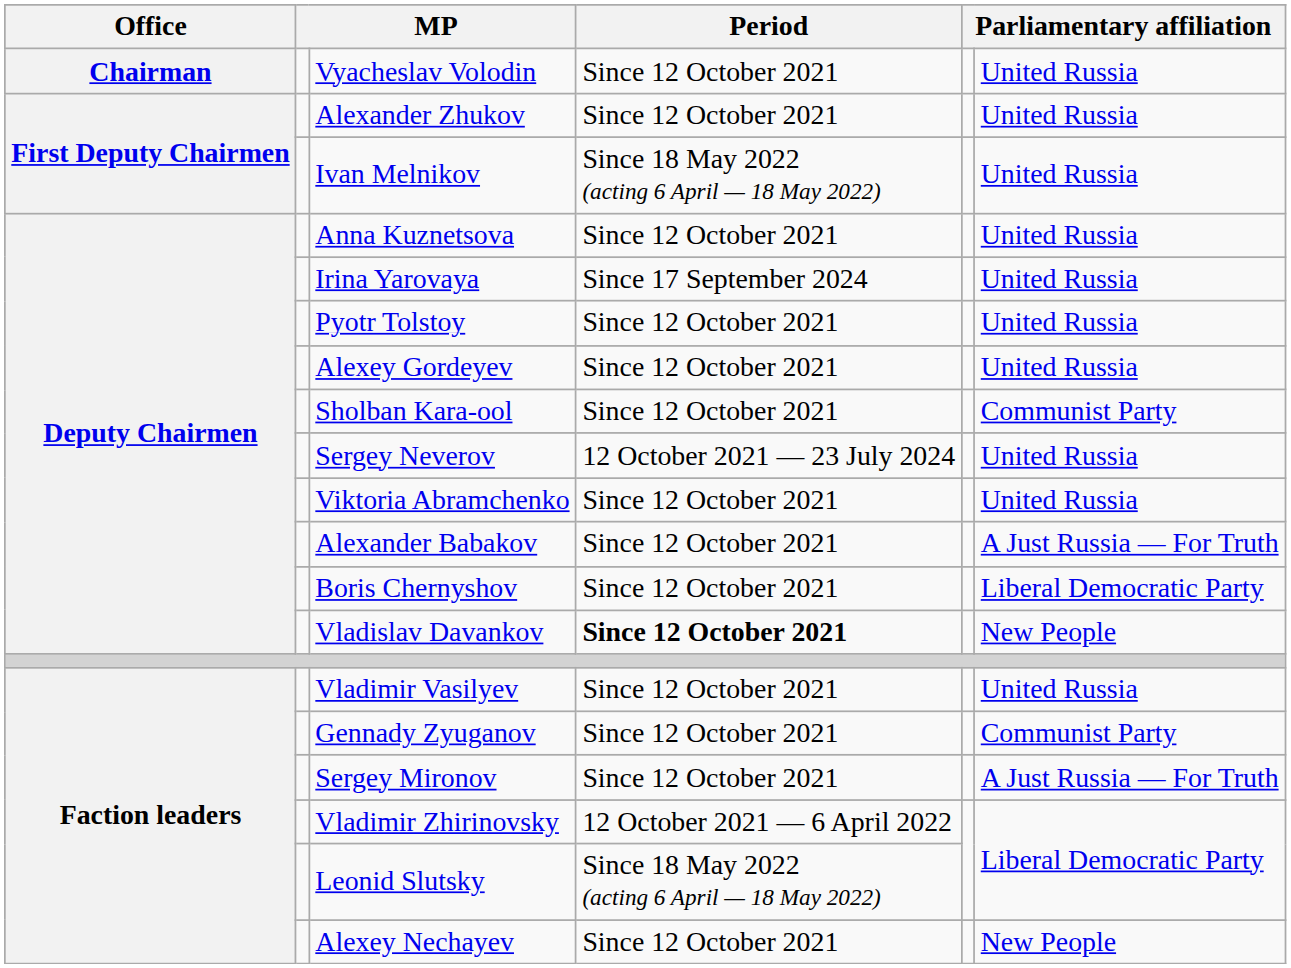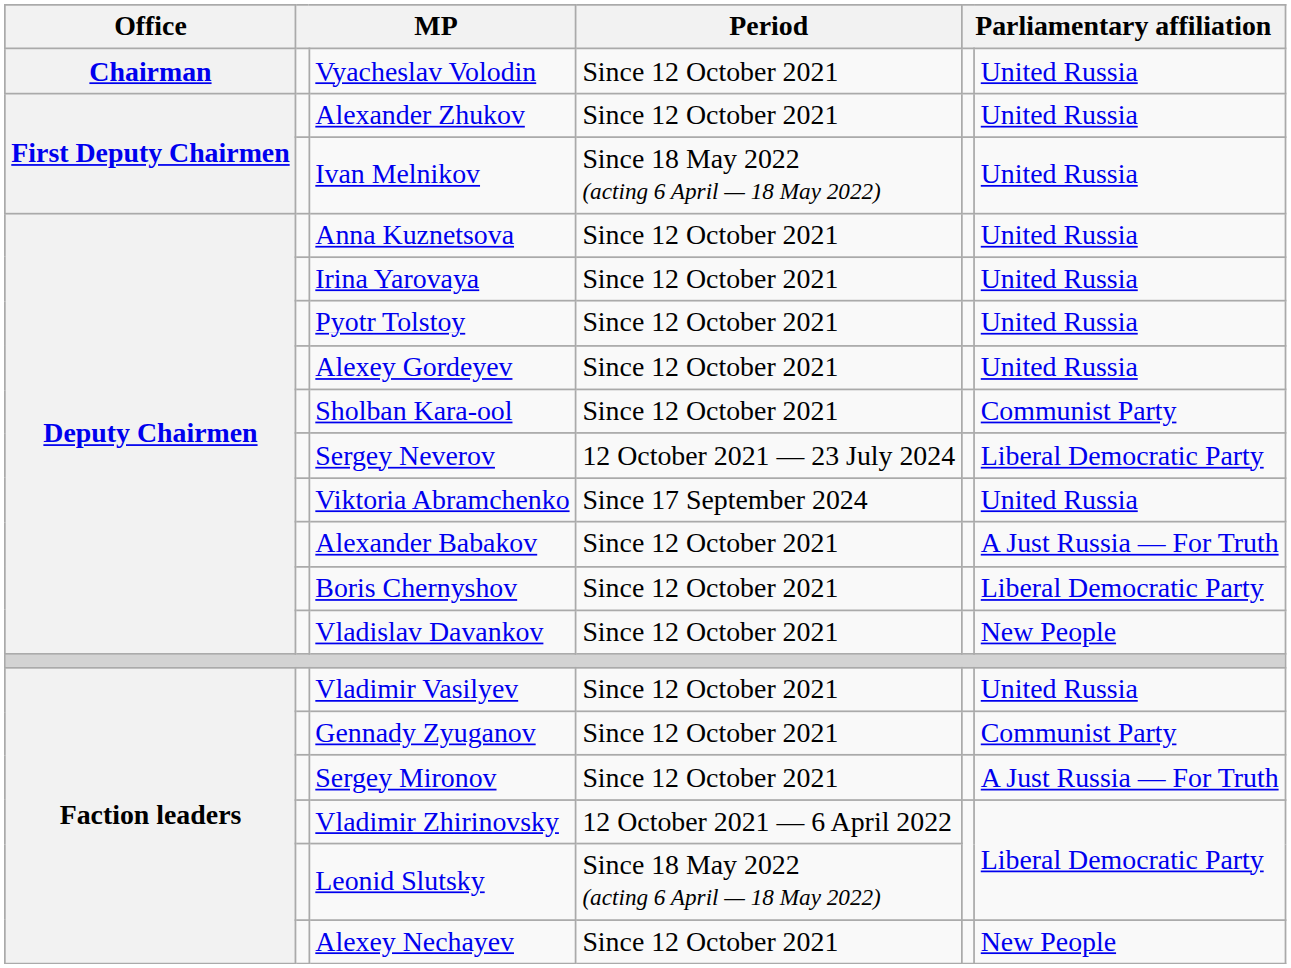(725, 278) Since 17 September 2024 -> (710, 278) Since 12 October 2021
(1059, 455) United Russia -> (1122, 455) Liberal Democratic Party
(710, 499) Since 12 October 2021 -> (725, 499) Since 17 September 2024
(715, 631) bold -> (710, 631) normal
